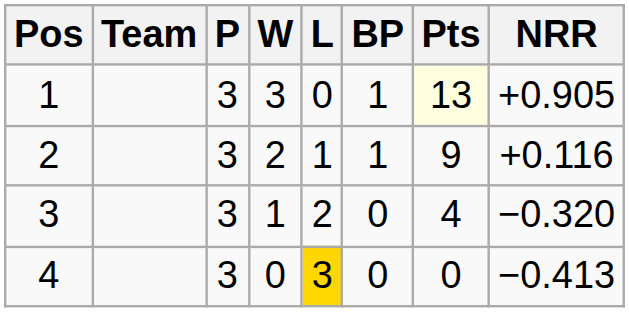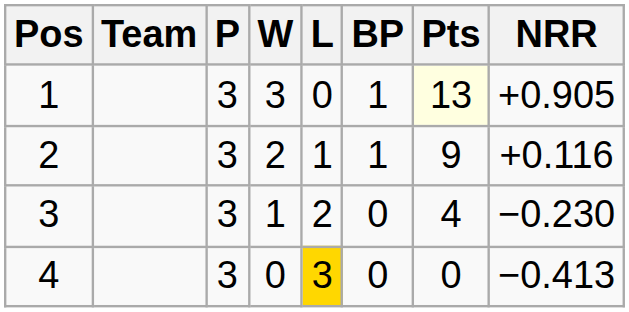(557, 214) −0.320 -> (557, 214) −0.230
